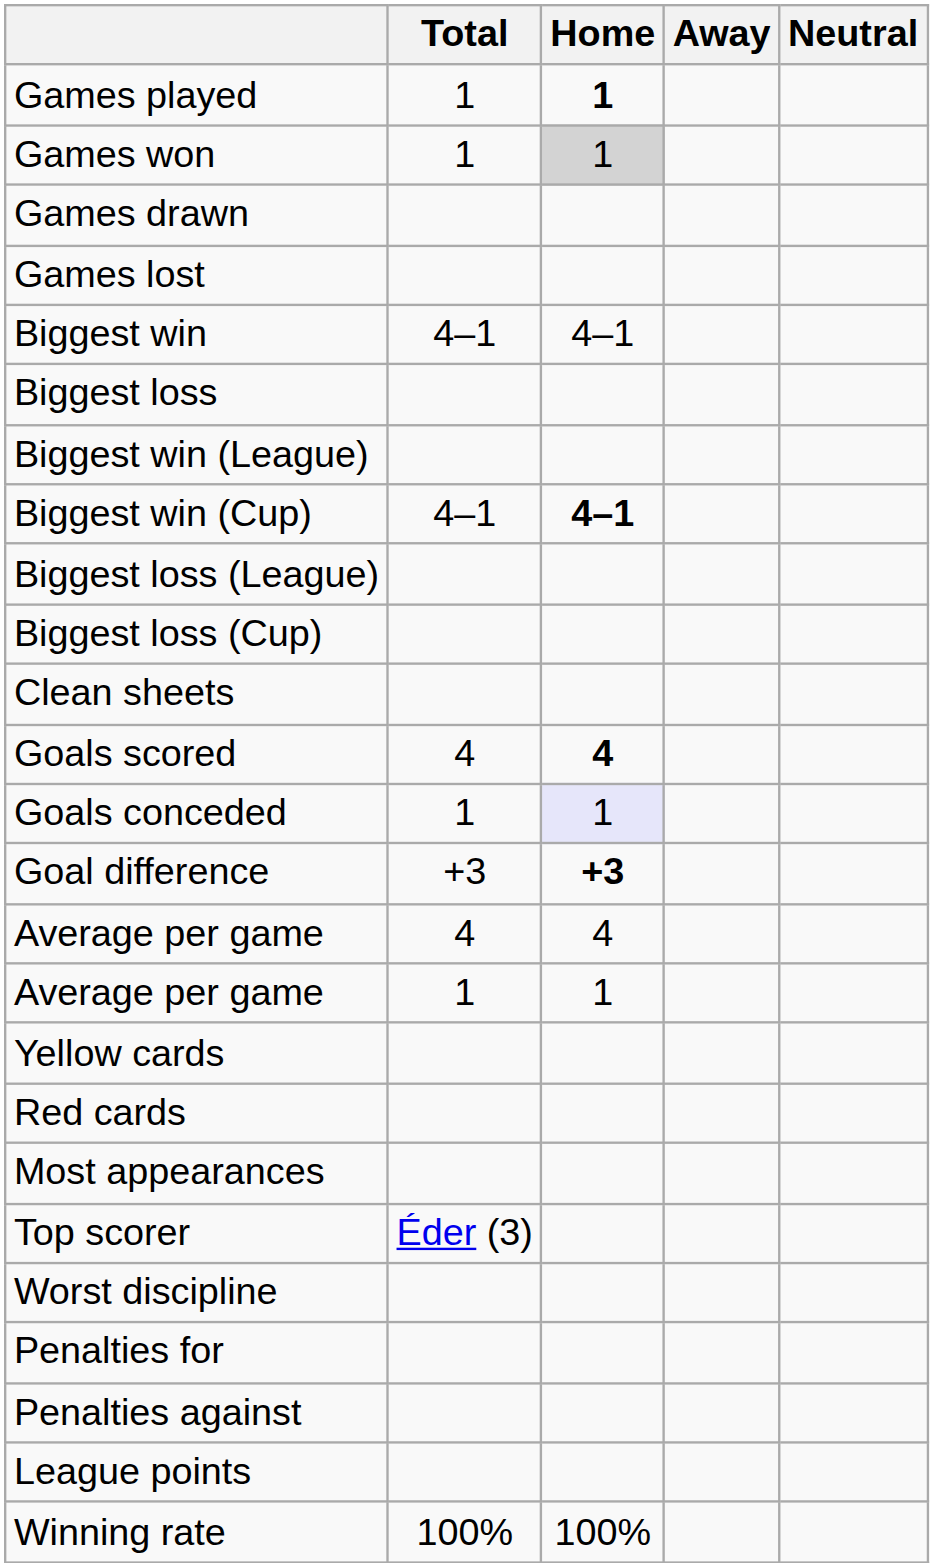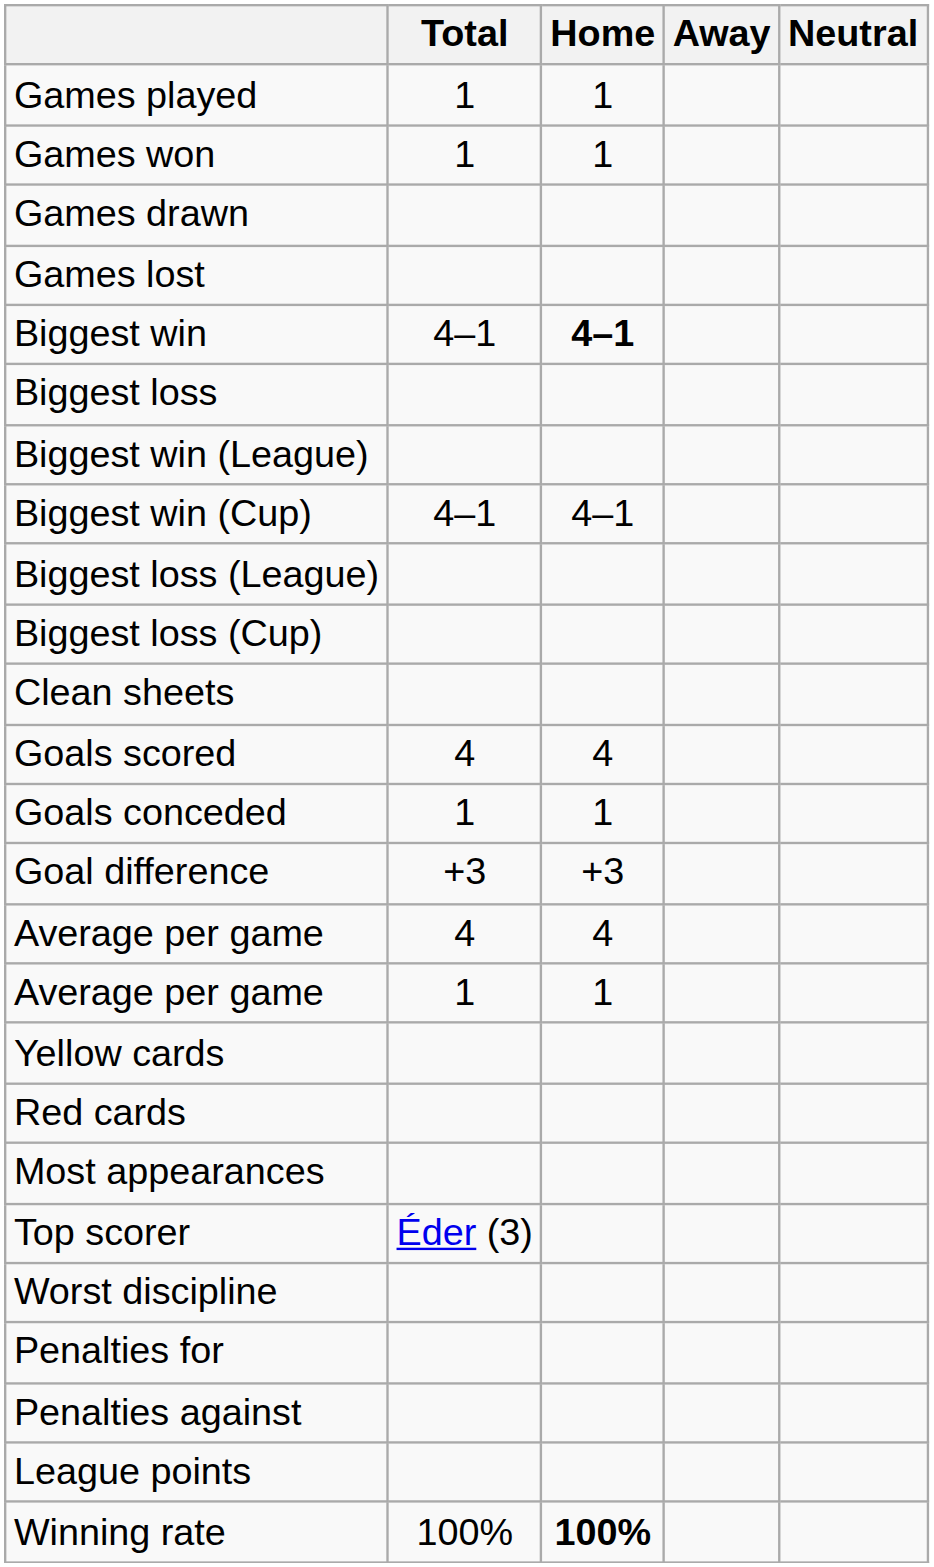(603, 94) bold -> (603, 94) normal
(603, 154) lightgrey background -> (603, 154) no background
(603, 333) normal -> (603, 333) bold
(603, 513) bold -> (603, 513) normal
(603, 753) bold -> (603, 753) normal
(603, 812) lavender background -> (603, 812) no background
(603, 872) bold -> (603, 872) normal
(603, 1531) normal -> (603, 1531) bold
